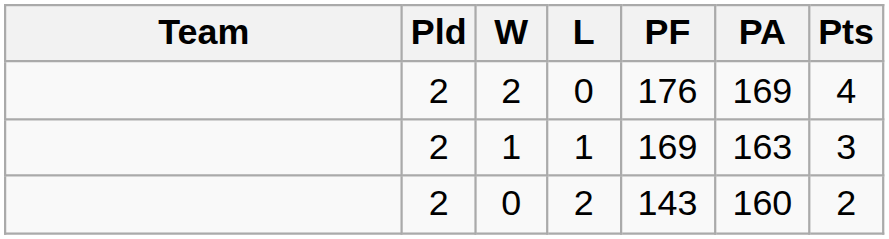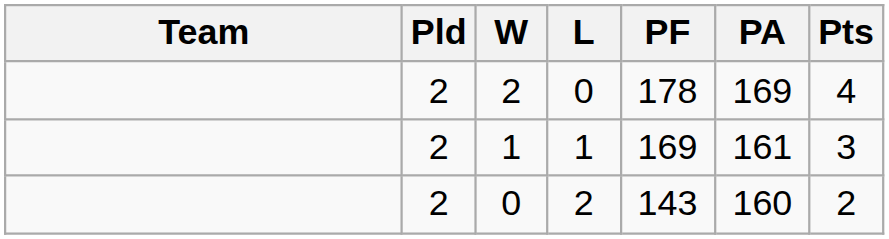(667, 89) 176 -> (667, 89) 178
(762, 146) 163 -> (762, 146) 161
